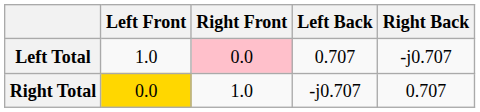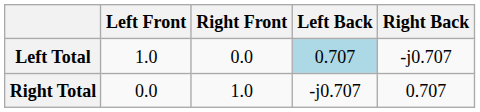(242, 57) pink background -> (242, 57) no background
(335, 57) no background -> (335, 57) lightblue background
(146, 91) gold background -> (146, 91) no background
